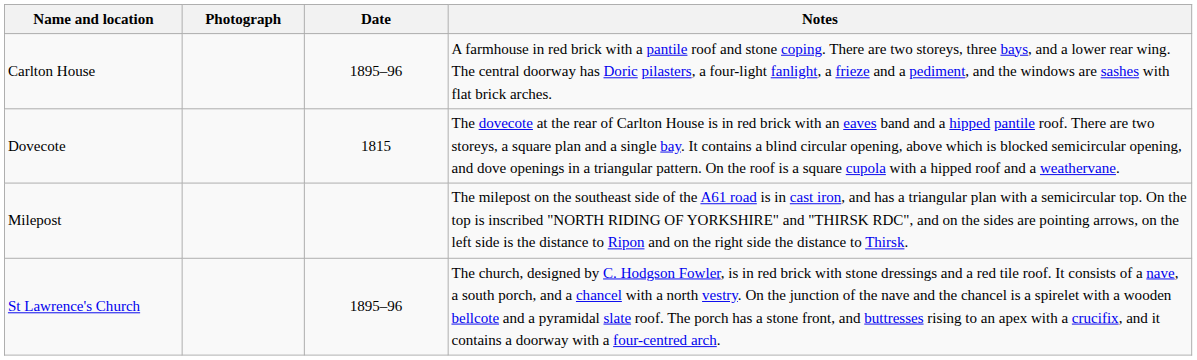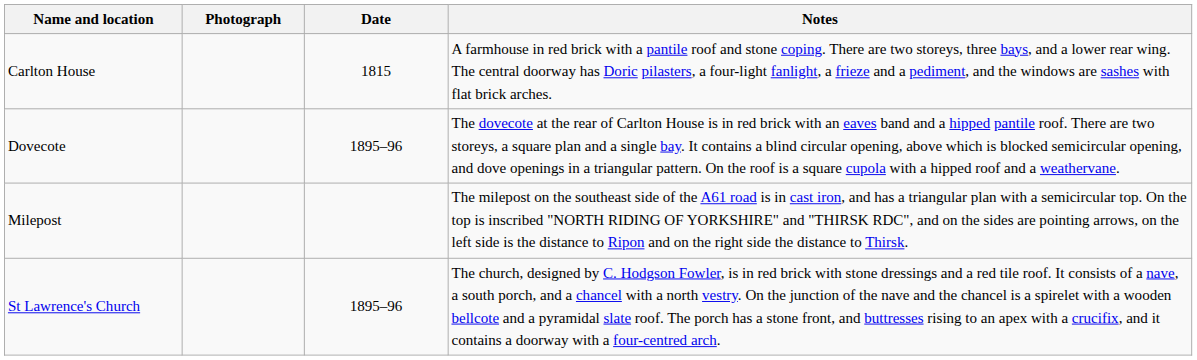(376, 71) 1895–96 -> (376, 71) 1815
(376, 145) 1815 -> (376, 145) 1895–96
